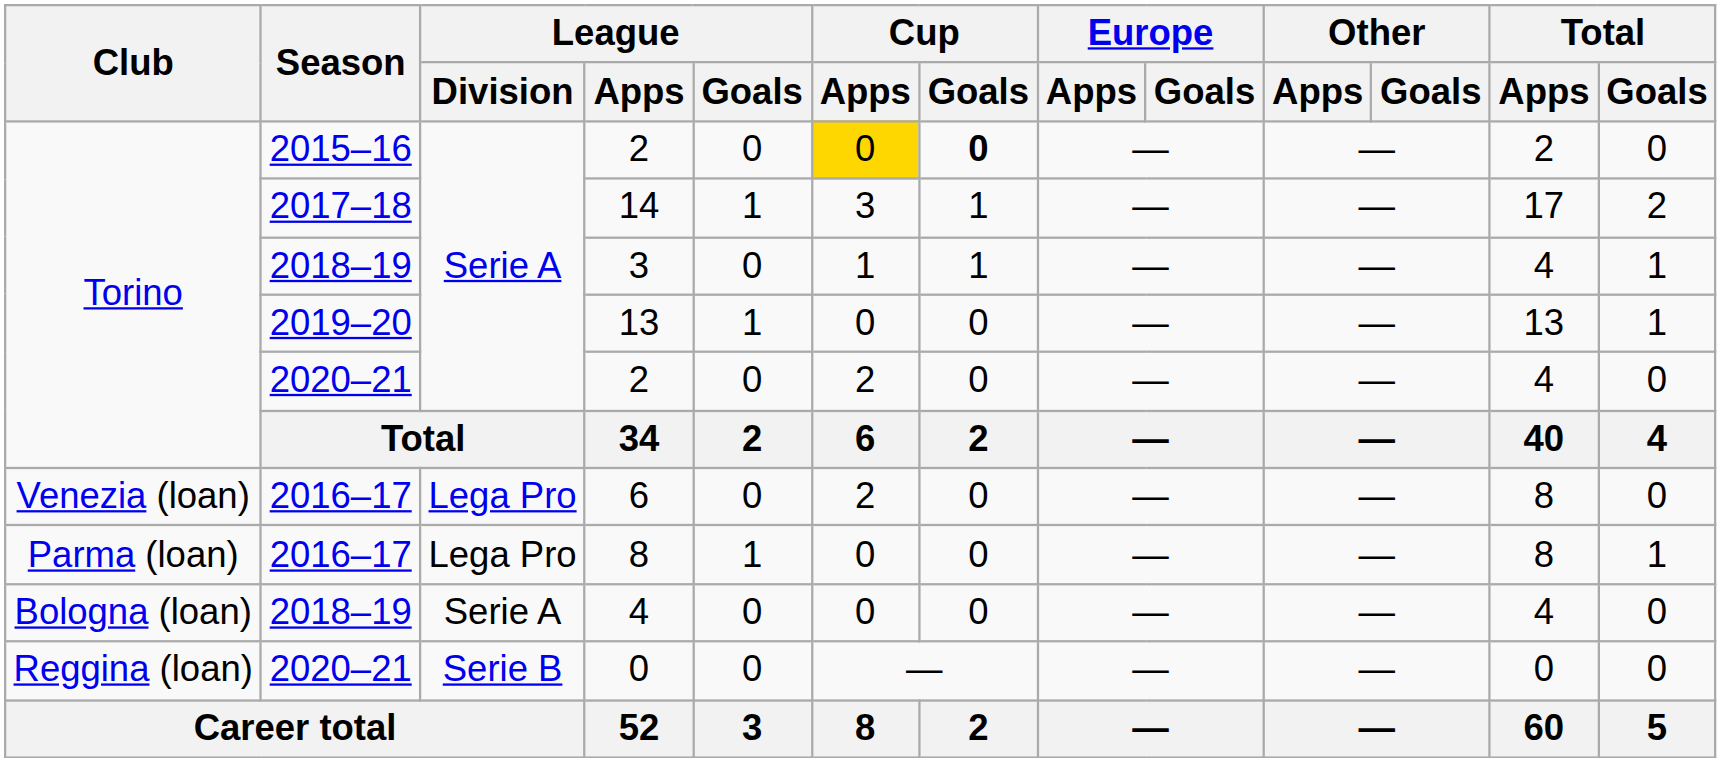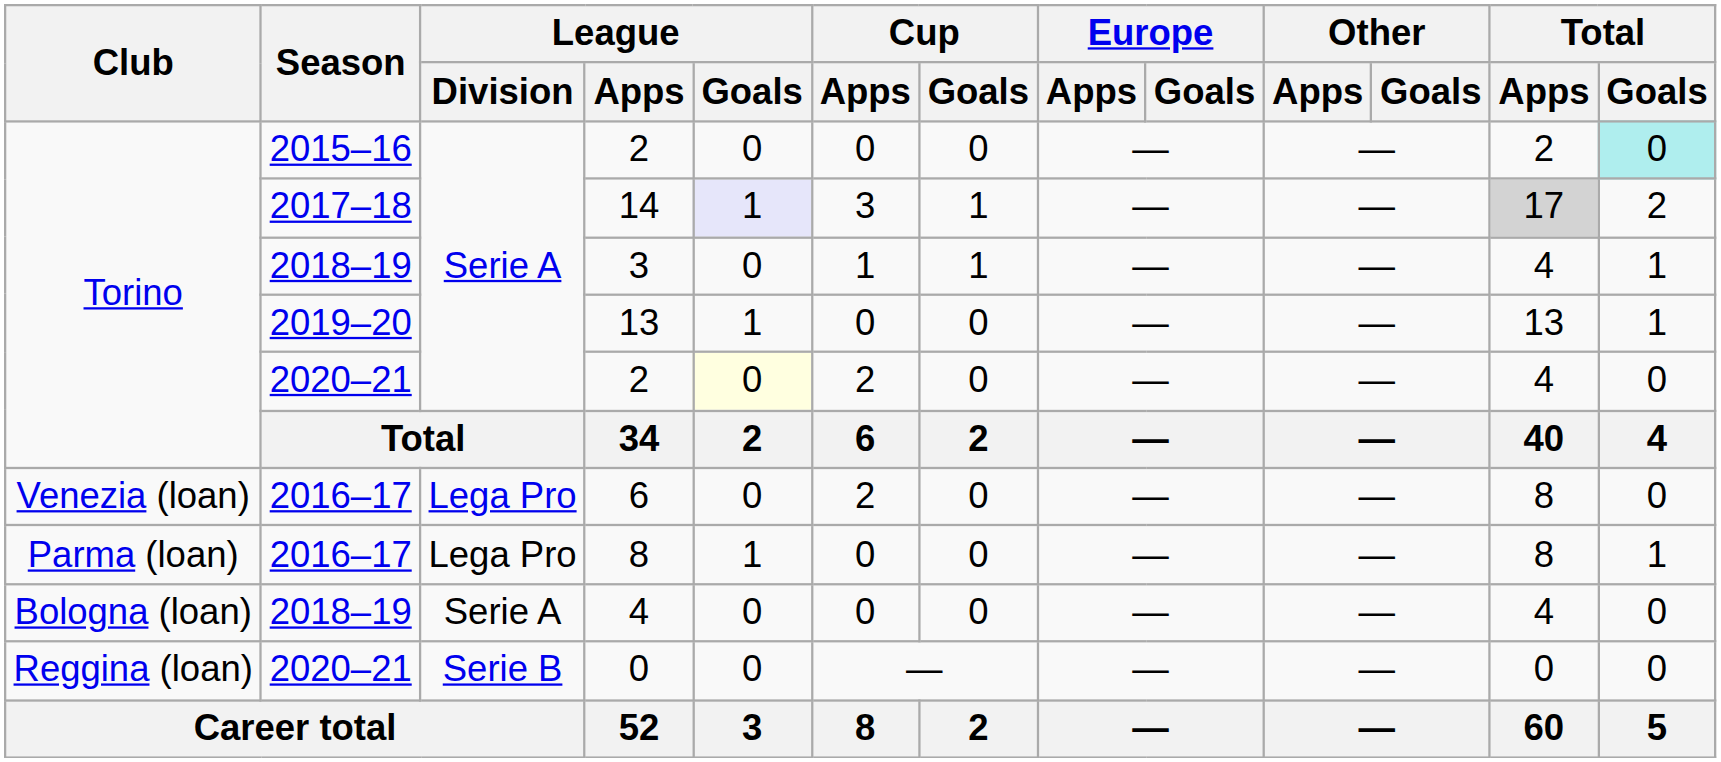(865, 149) gold background -> (865, 149) no background
(978, 149) bold -> (978, 149) normal
(1657, 149) no background -> (1657, 149) paleturquoise background
(752, 206) no background -> (752, 206) lavender background
(1544, 206) no background -> (1544, 206) lightgrey background
(752, 380) no background -> (752, 380) lightyellow background
